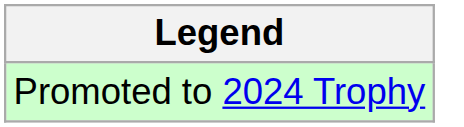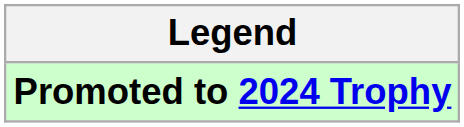(219, 91) normal -> (232, 91) bold
